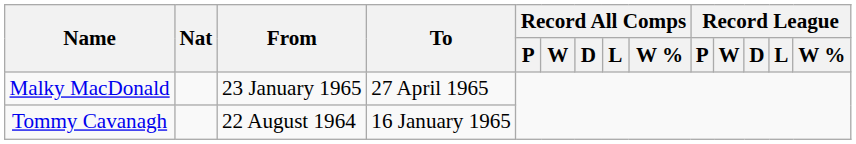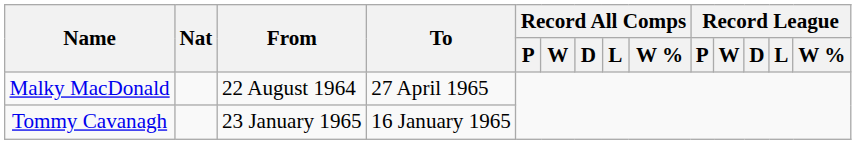(292, 88) 23 January 1965 -> (289, 88) 22 August 1964
(289, 121) 22 August 1964 -> (292, 121) 23 January 1965
